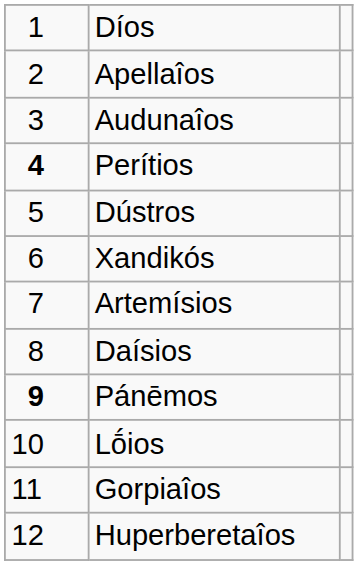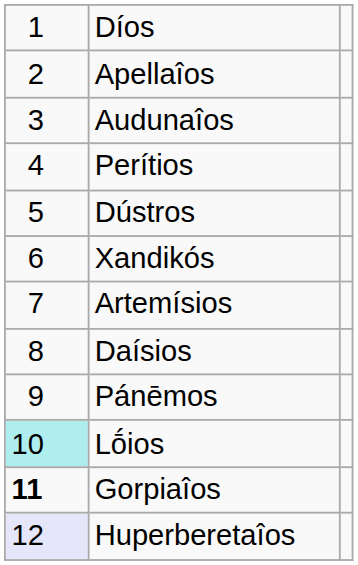(28, 166) bold -> (28, 166) normal
(28, 397) bold -> (28, 397) normal
(28, 443) no background -> (28, 443) paleturquoise background
(27, 489) normal -> (27, 489) bold
(46, 535) no background -> (46, 535) lavender background
